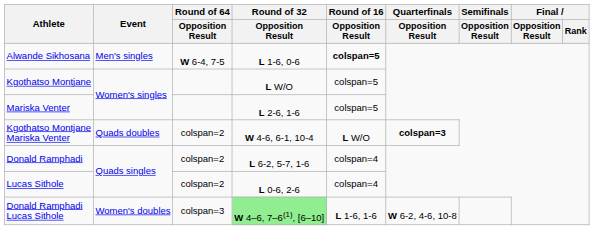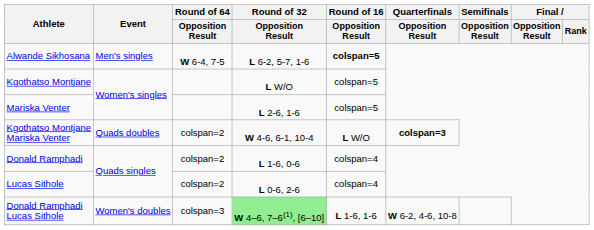(279, 62) L 1-6, 0-6 -> (279, 62) L 6-2, 5-7, 1-6
(279, 164) L 6-2, 5-7, 1-6 -> (279, 164) L 1-6, 0-6
